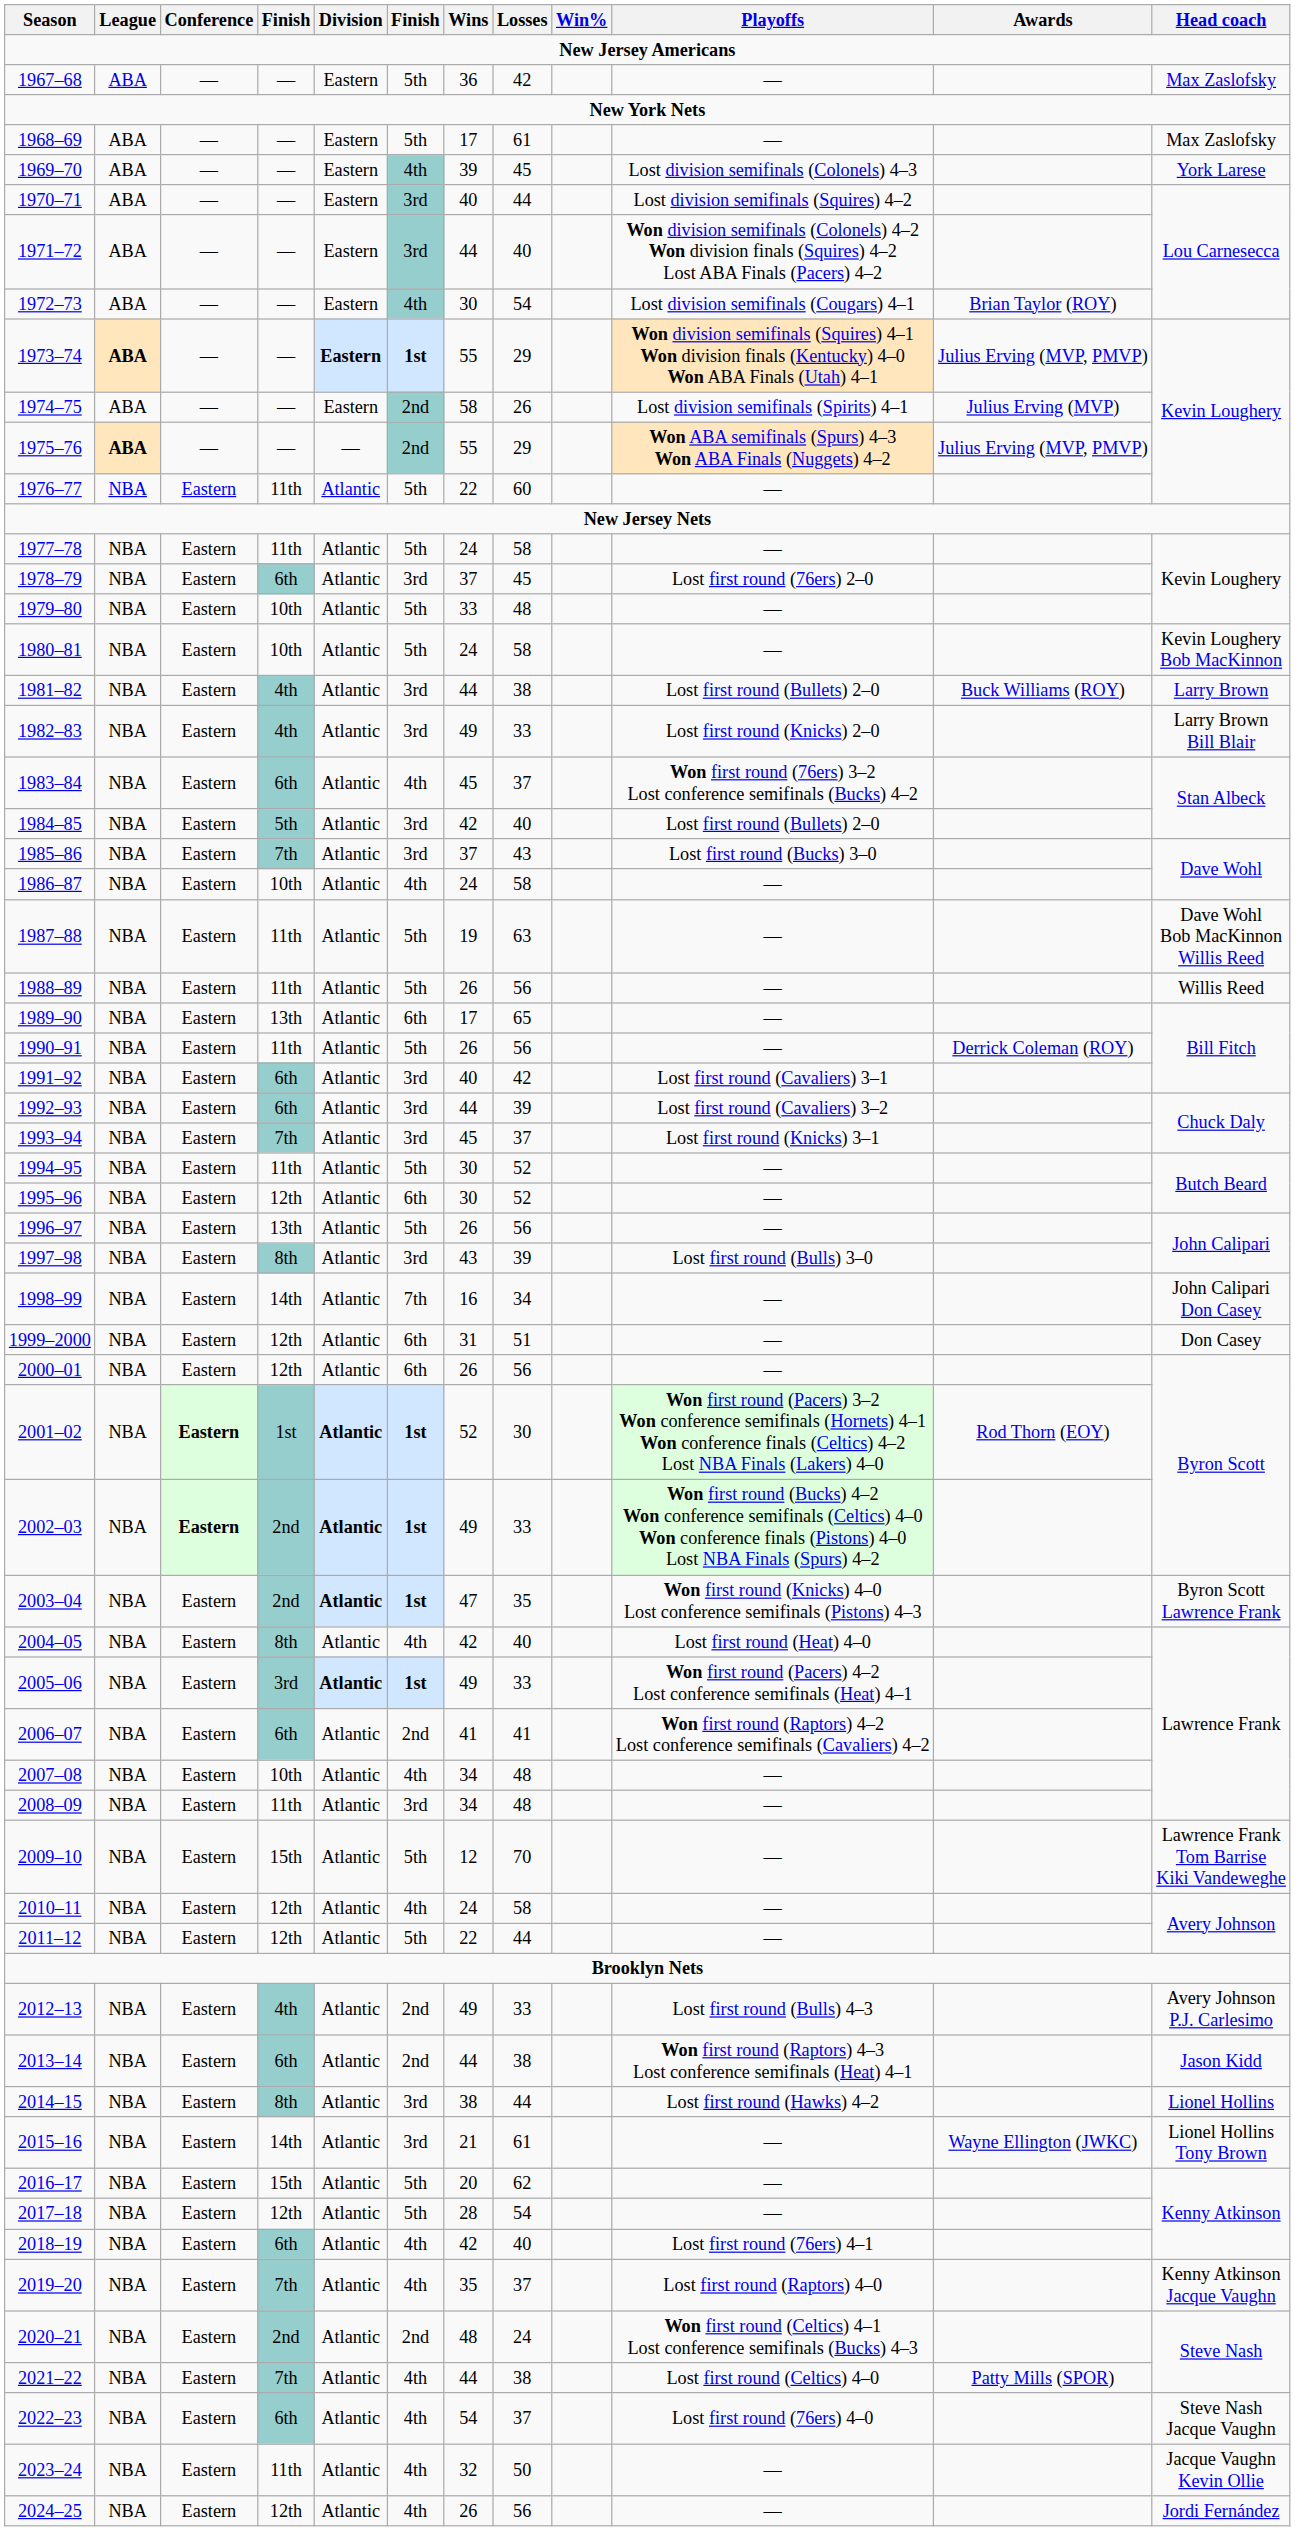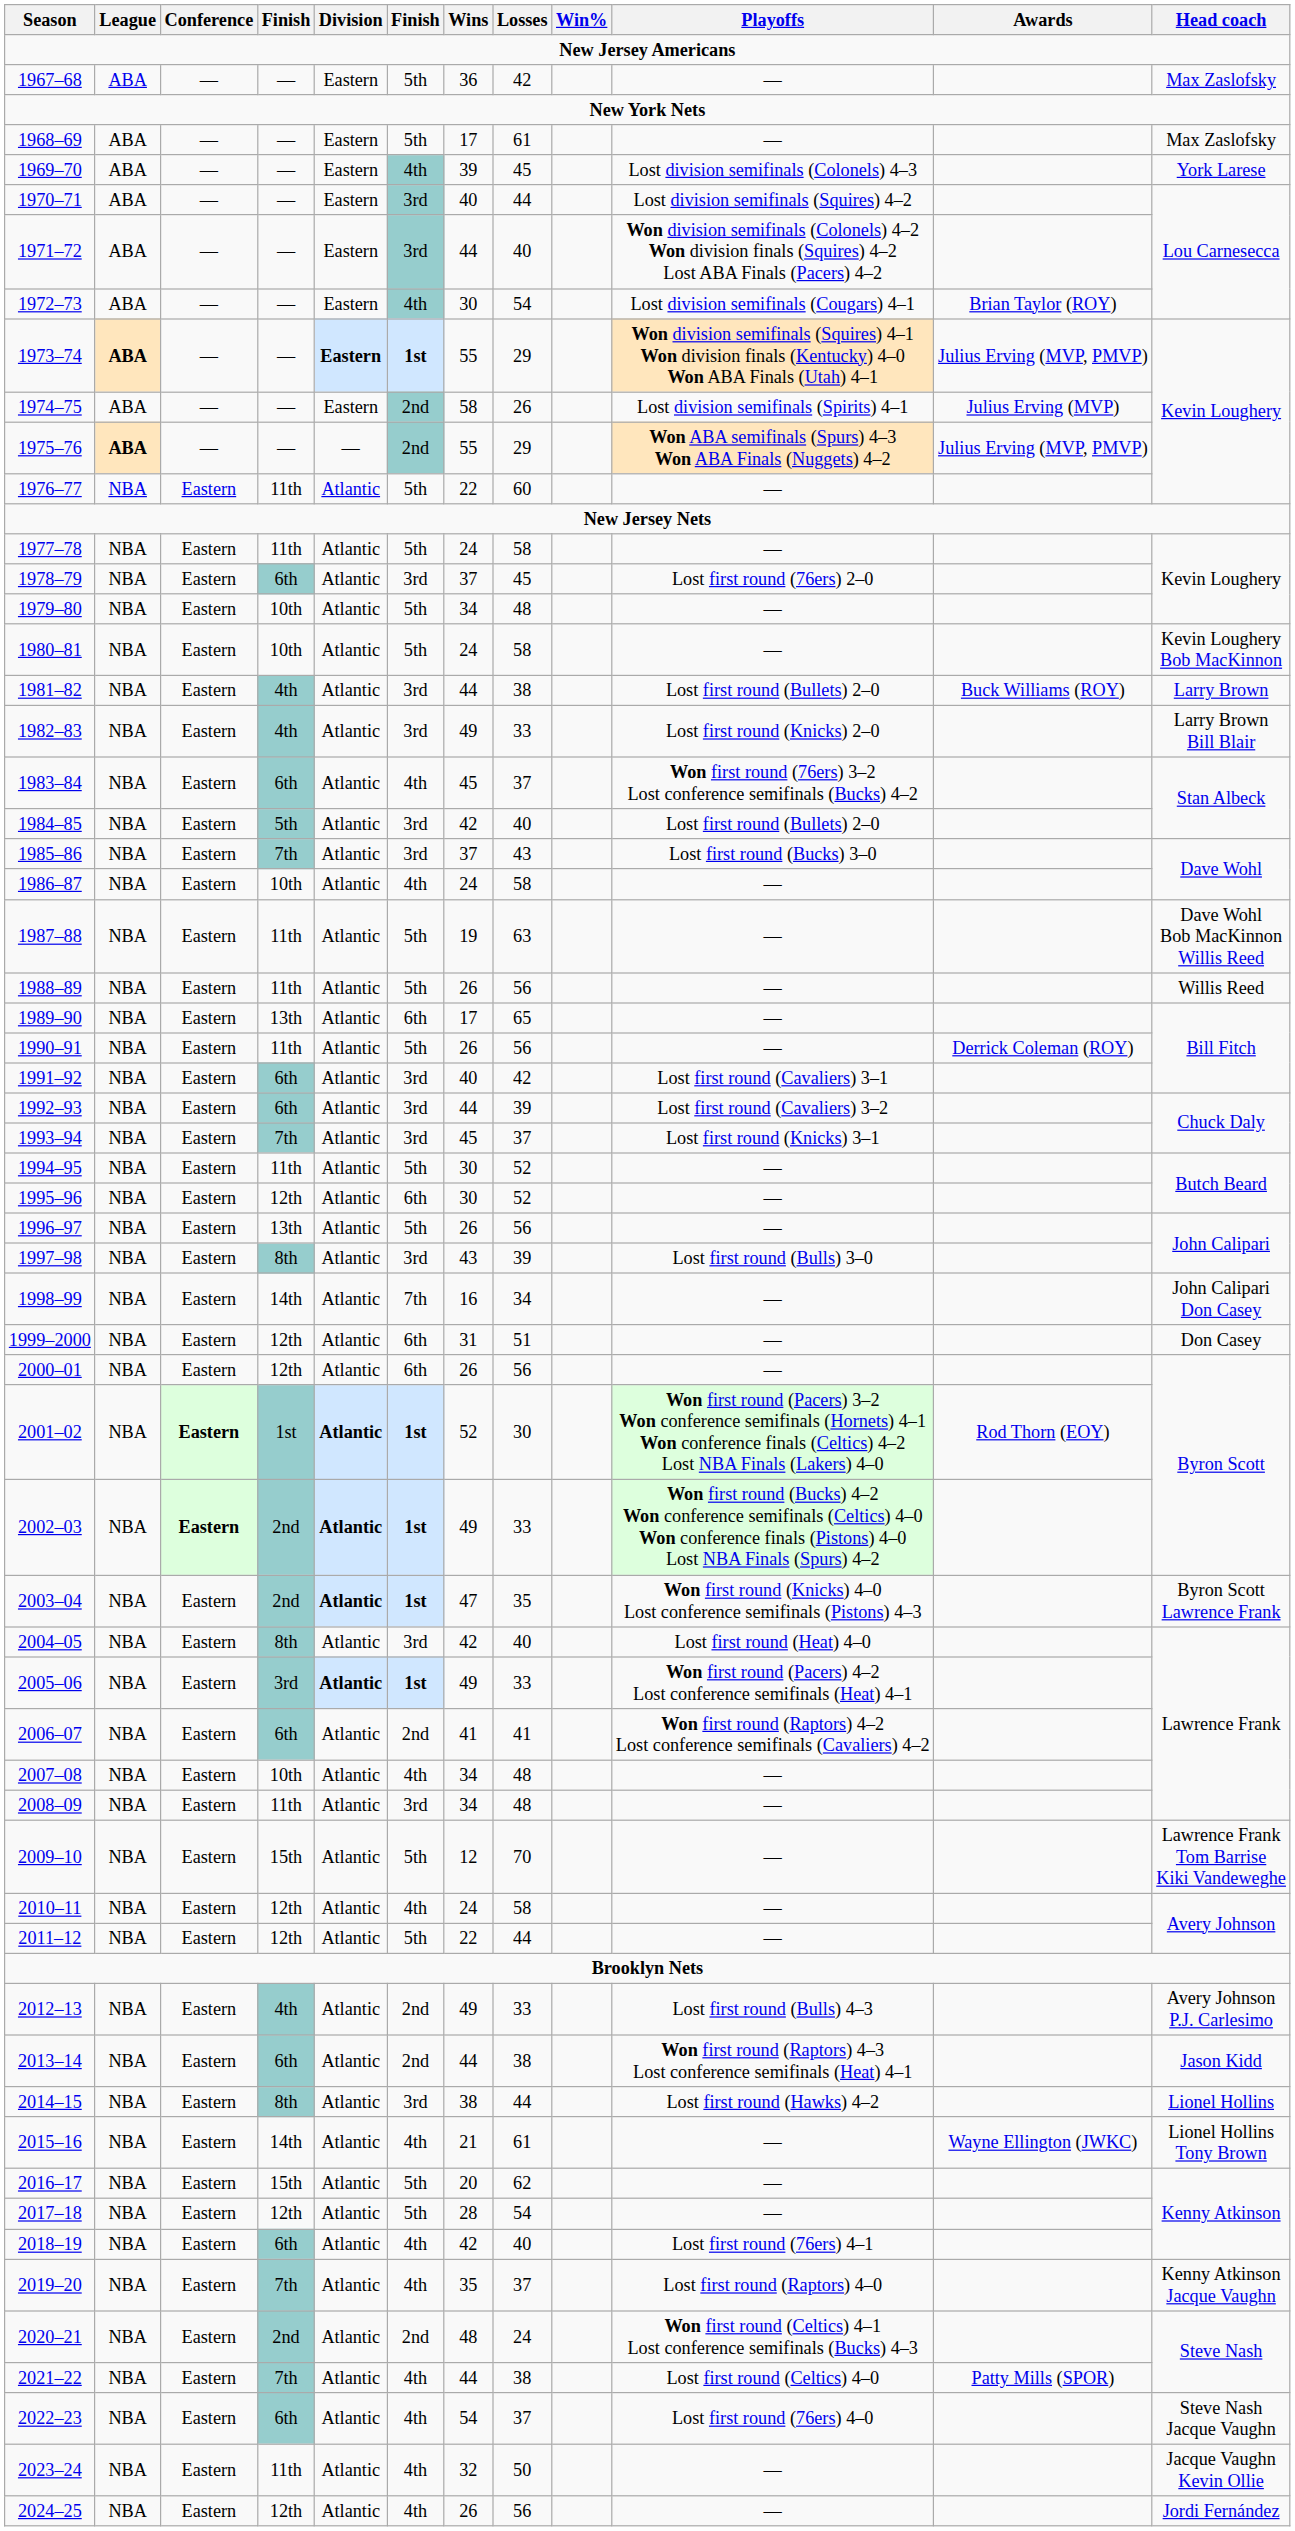(468, 608) 33 -> (468, 608) 34
(415, 1641) 4th -> (415, 1641) 3rd
(415, 2142) 3rd -> (415, 2142) 4th
